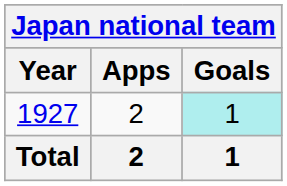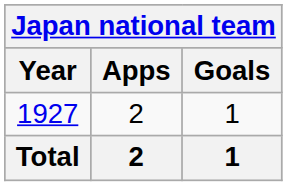(232, 113) paleturquoise background -> (232, 113) no background
